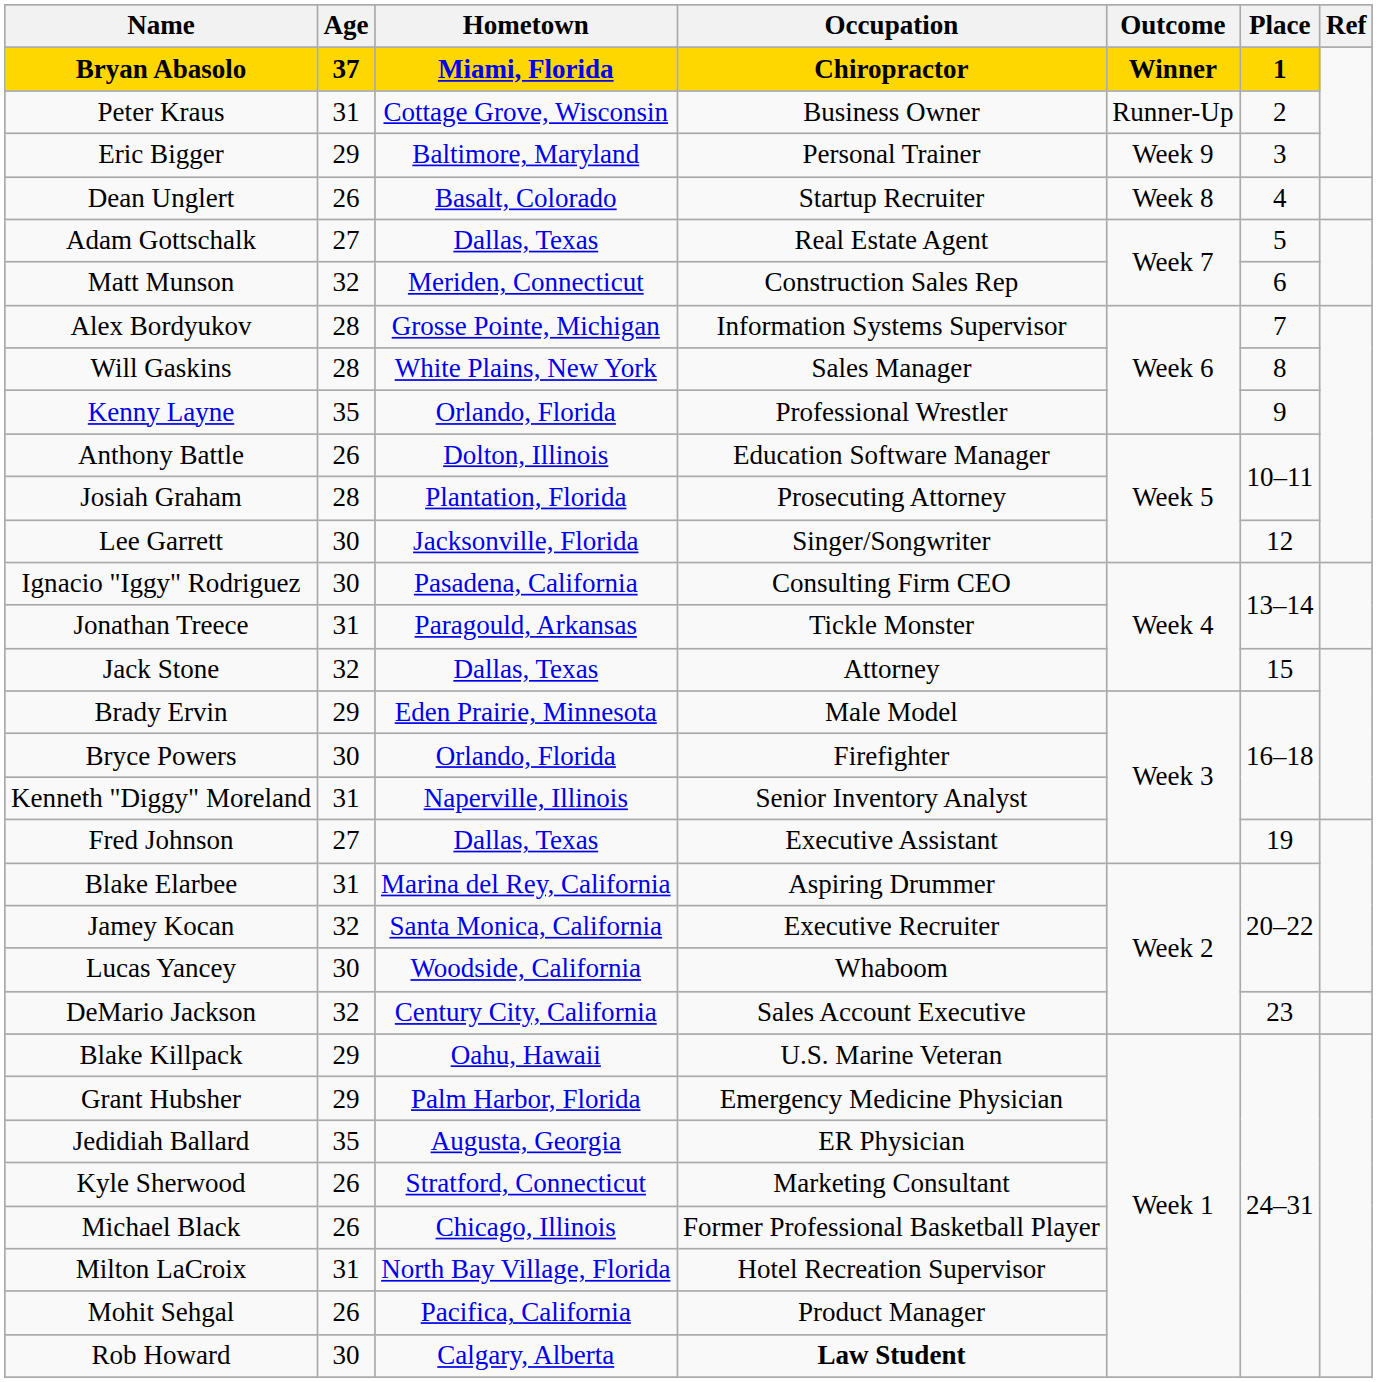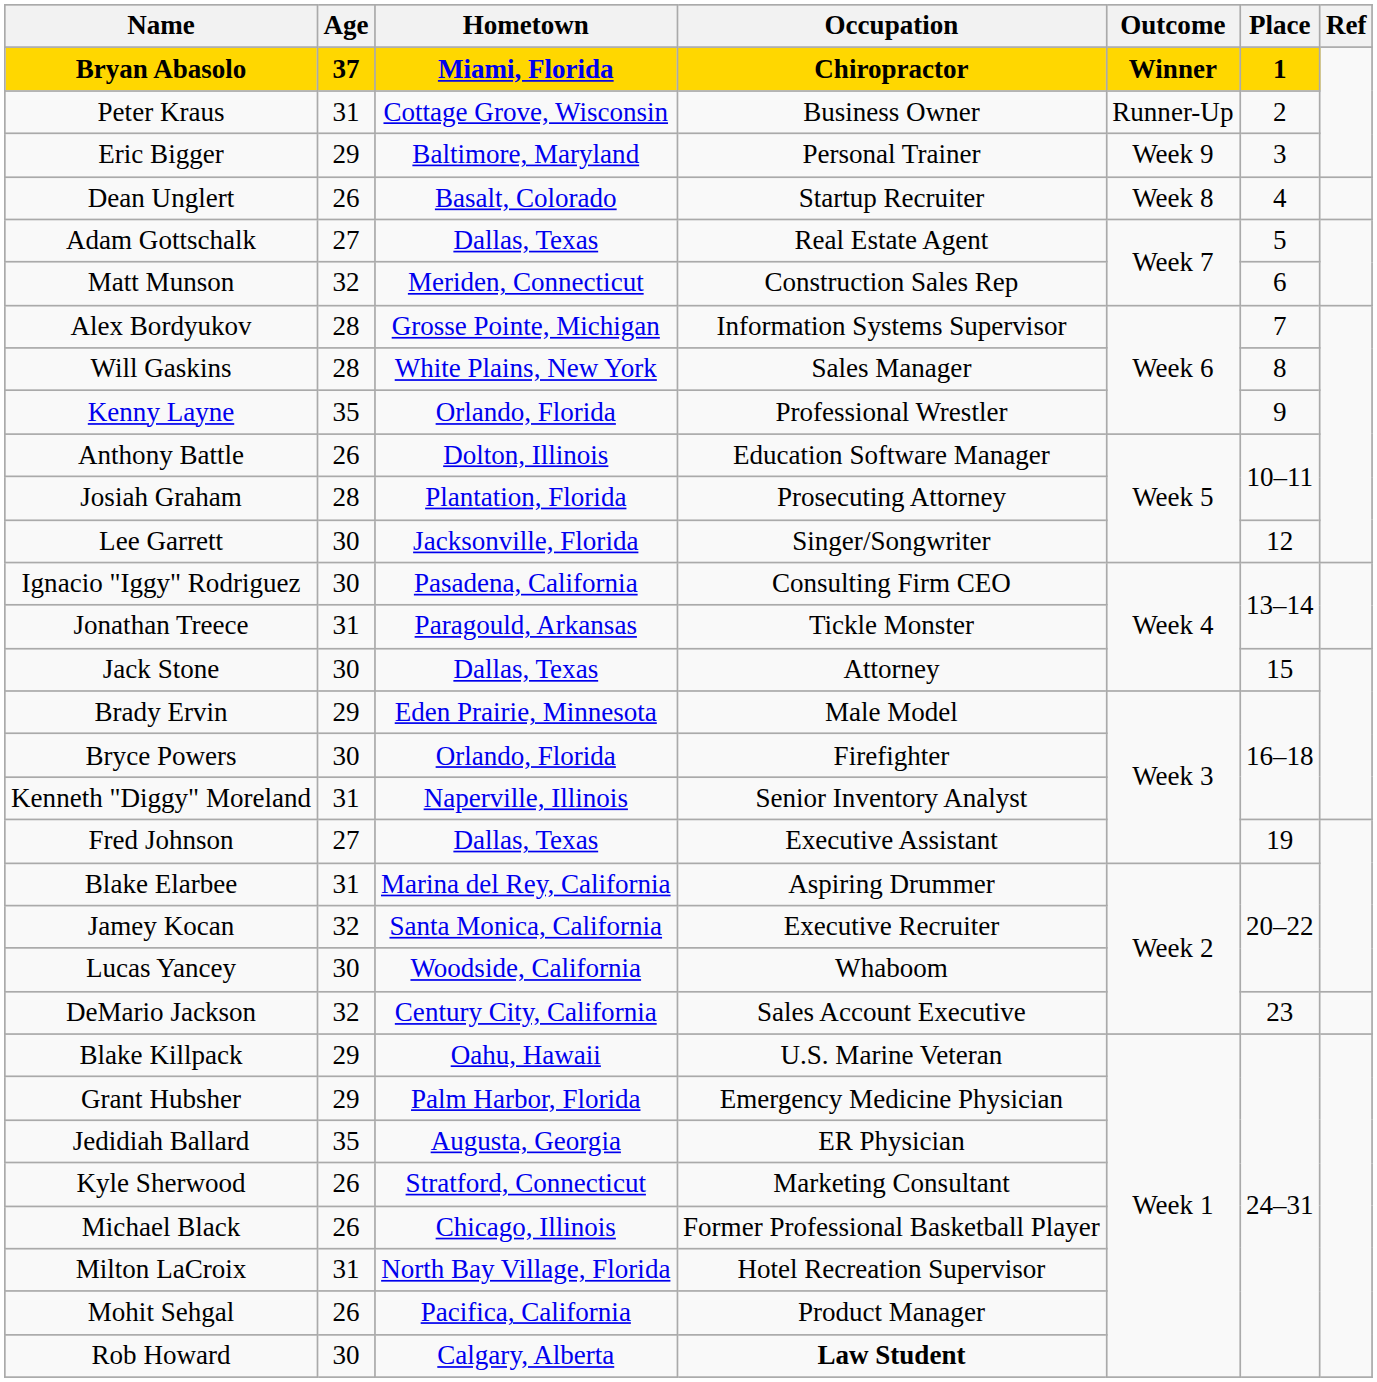(346, 669) 32 -> (346, 669) 30
